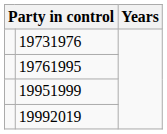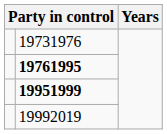(50, 66) normal -> (50, 66) bold
(50, 91) normal -> (50, 91) bold
